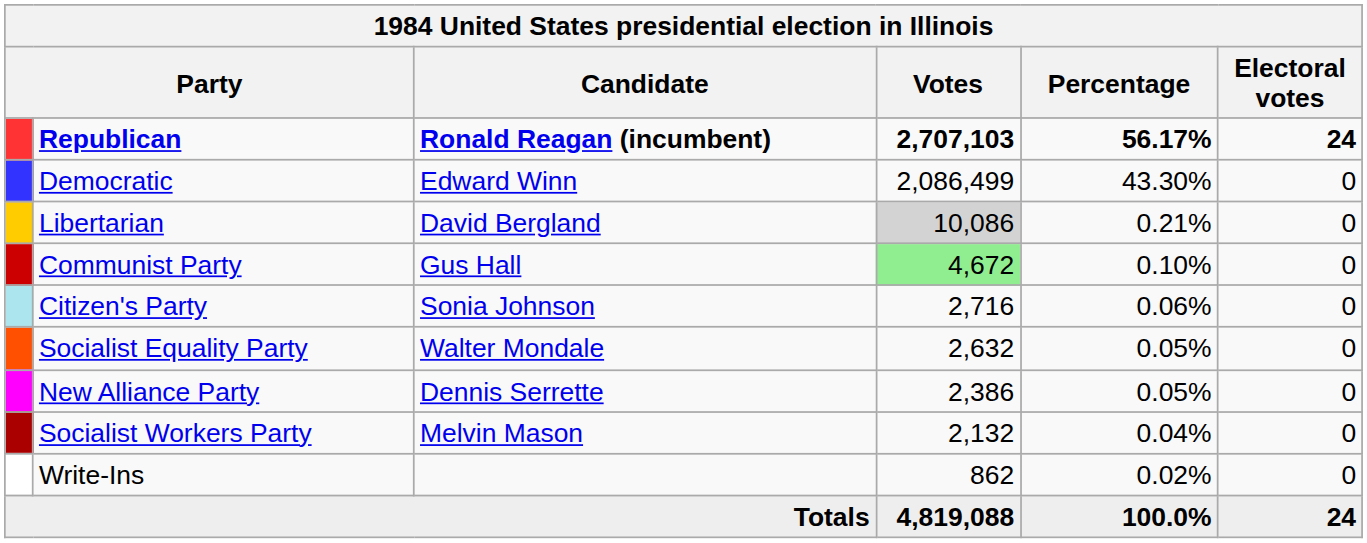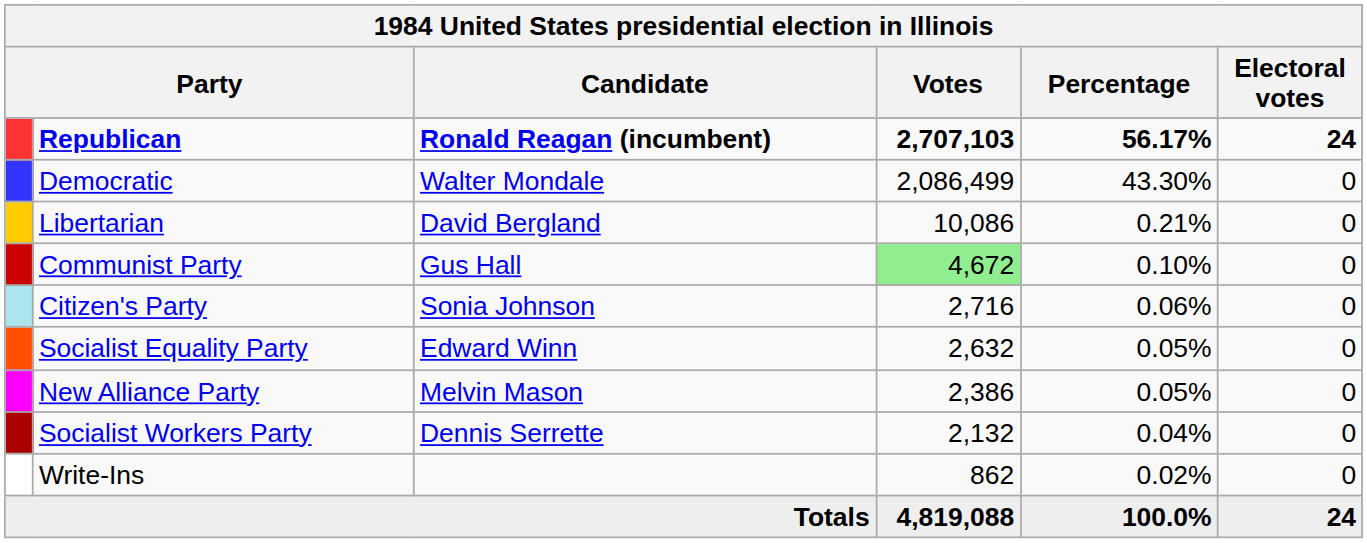(499, 181) Edward Winn -> (512, 181) Walter Mondale
(974, 223) lightgrey background -> (974, 223) no background
(512, 349) Walter Mondale -> (499, 349) Edward Winn
(512, 391) Dennis Serrette -> (502, 391) Melvin Mason
(502, 432) Melvin Mason -> (512, 432) Dennis Serrette
